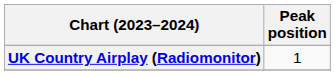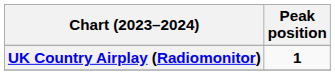(297, 57) normal -> (297, 57) bold
